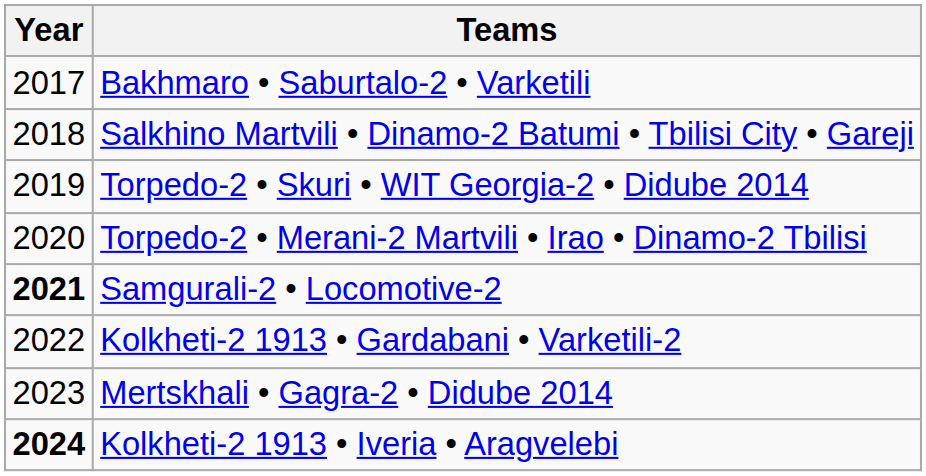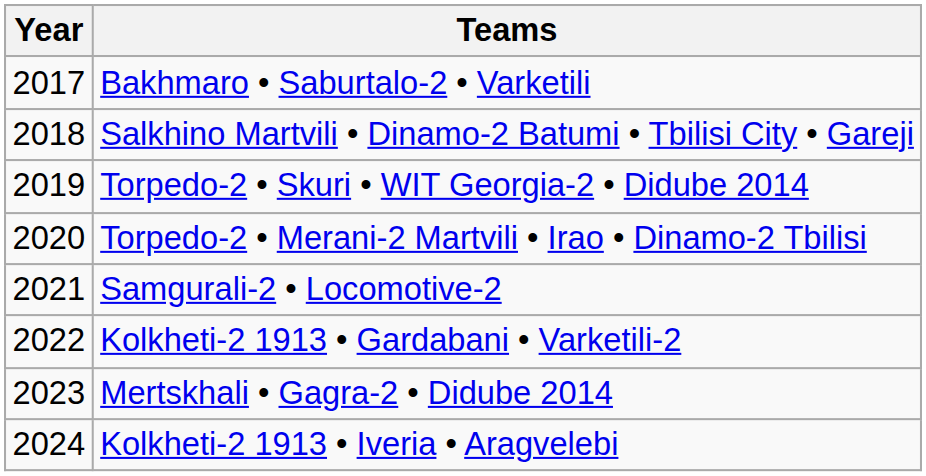(49, 289) bold -> (49, 289) normal
(49, 444) bold -> (49, 444) normal
